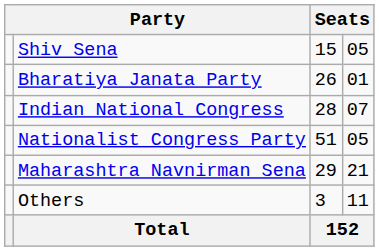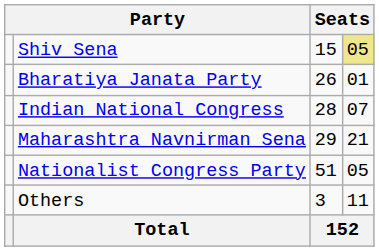(358, 50) no background -> (358, 50) khaki background
rows swapped: (162, 140) <-> (162, 170)
